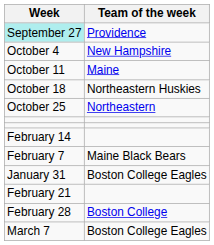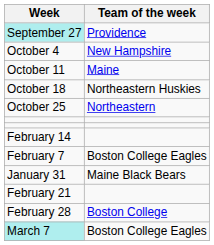(136, 156) Maine Black Bears -> (147, 156) Boston College Eagles
(147, 175) Boston College Eagles -> (136, 175) Maine Black Bears
(28, 231) no background -> (28, 231) paleturquoise background
